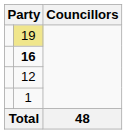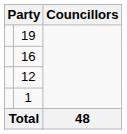(28, 35) khaki background -> (28, 35) no background
(28, 56) bold -> (28, 56) normal
